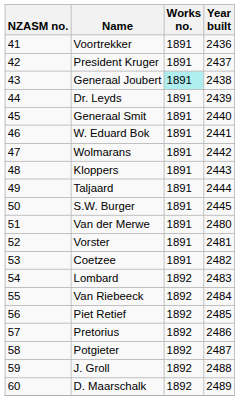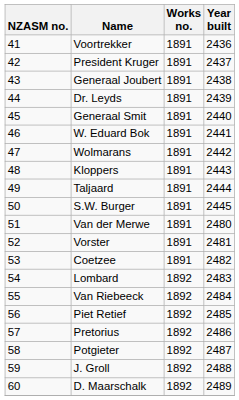(179, 80) paleturquoise background -> (179, 80) no background
